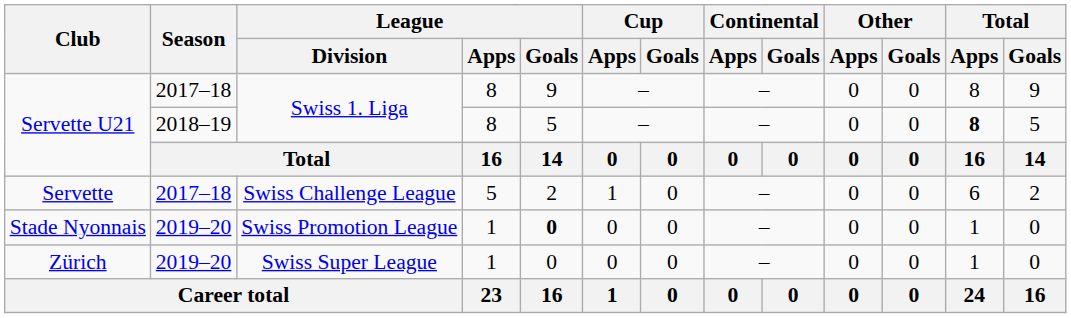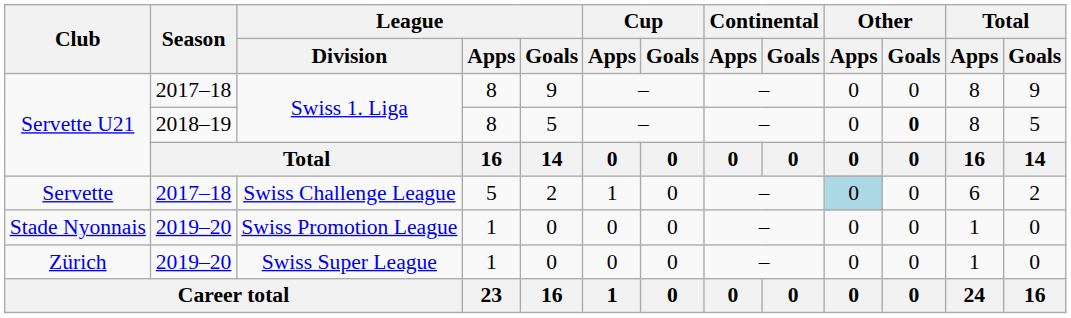(914, 124) normal -> (914, 124) bold
(974, 124) bold -> (974, 124) normal
(854, 192) no background -> (854, 192) lightblue background
(552, 227) bold -> (552, 227) normal
